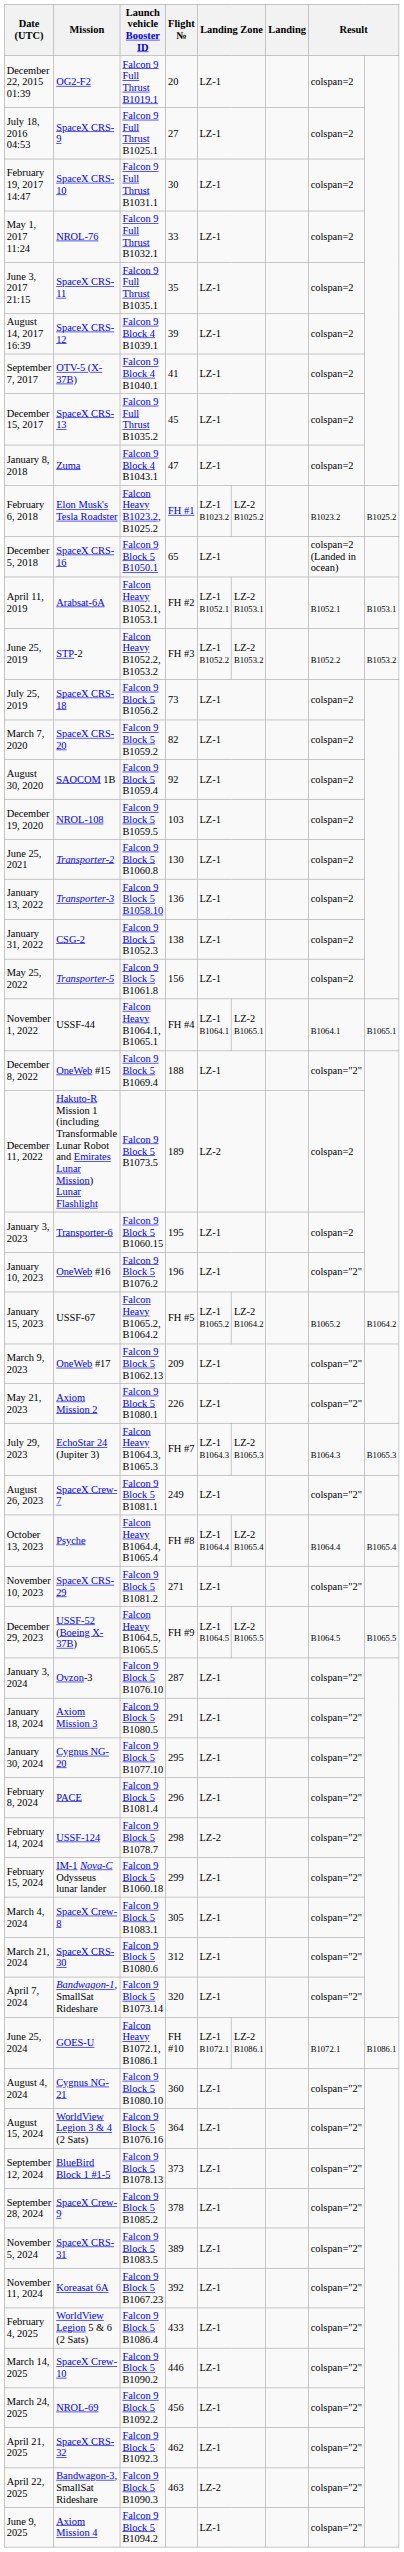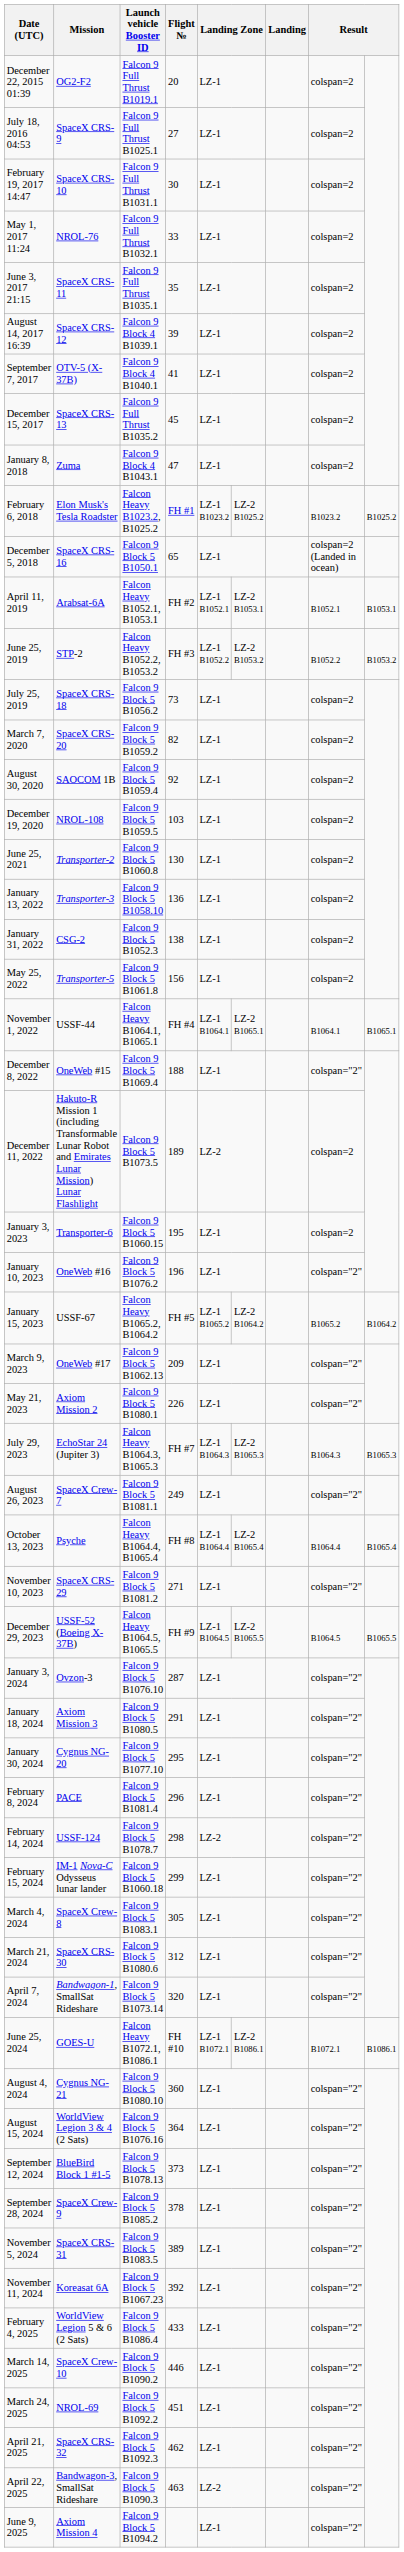(176, 2407) 456 -> (176, 2407) 451
